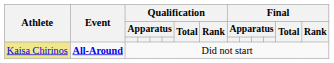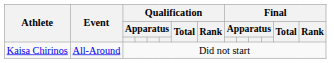(37, 50) khaki background -> (37, 50) no background
(98, 50) bold -> (96, 50) normal
